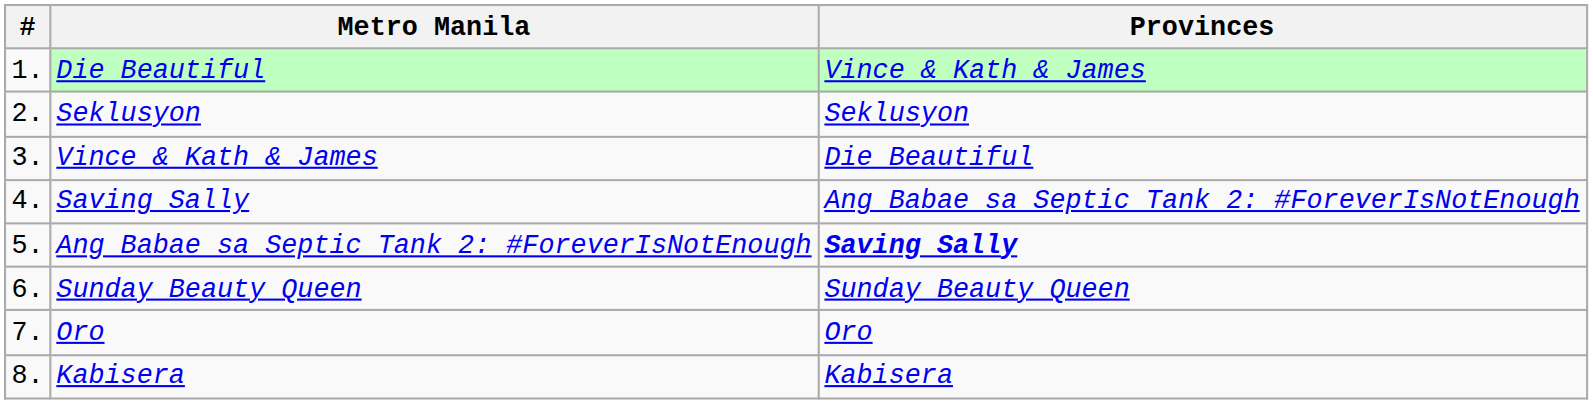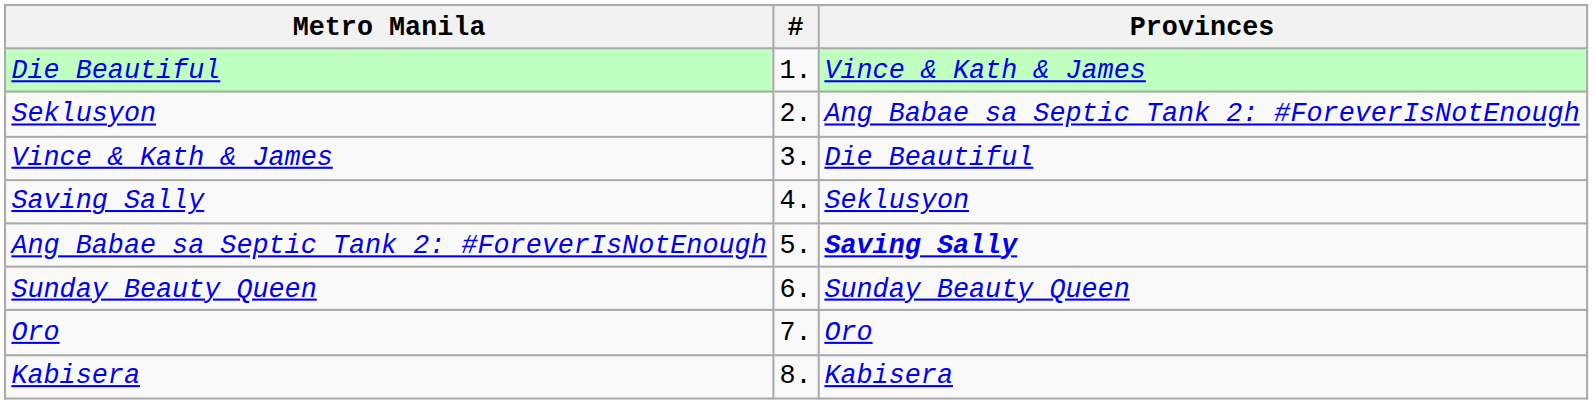columns swapped: (27, 27) <-> (434, 27)
(897, 114) Seklusyon -> (1202, 114) Ang Babae sa Septic Tank 2: #ForeverIsNotEnough
(1202, 201) Ang Babae sa Septic Tank 2: #ForeverIsNotEnough -> (897, 201) Seklusyon
